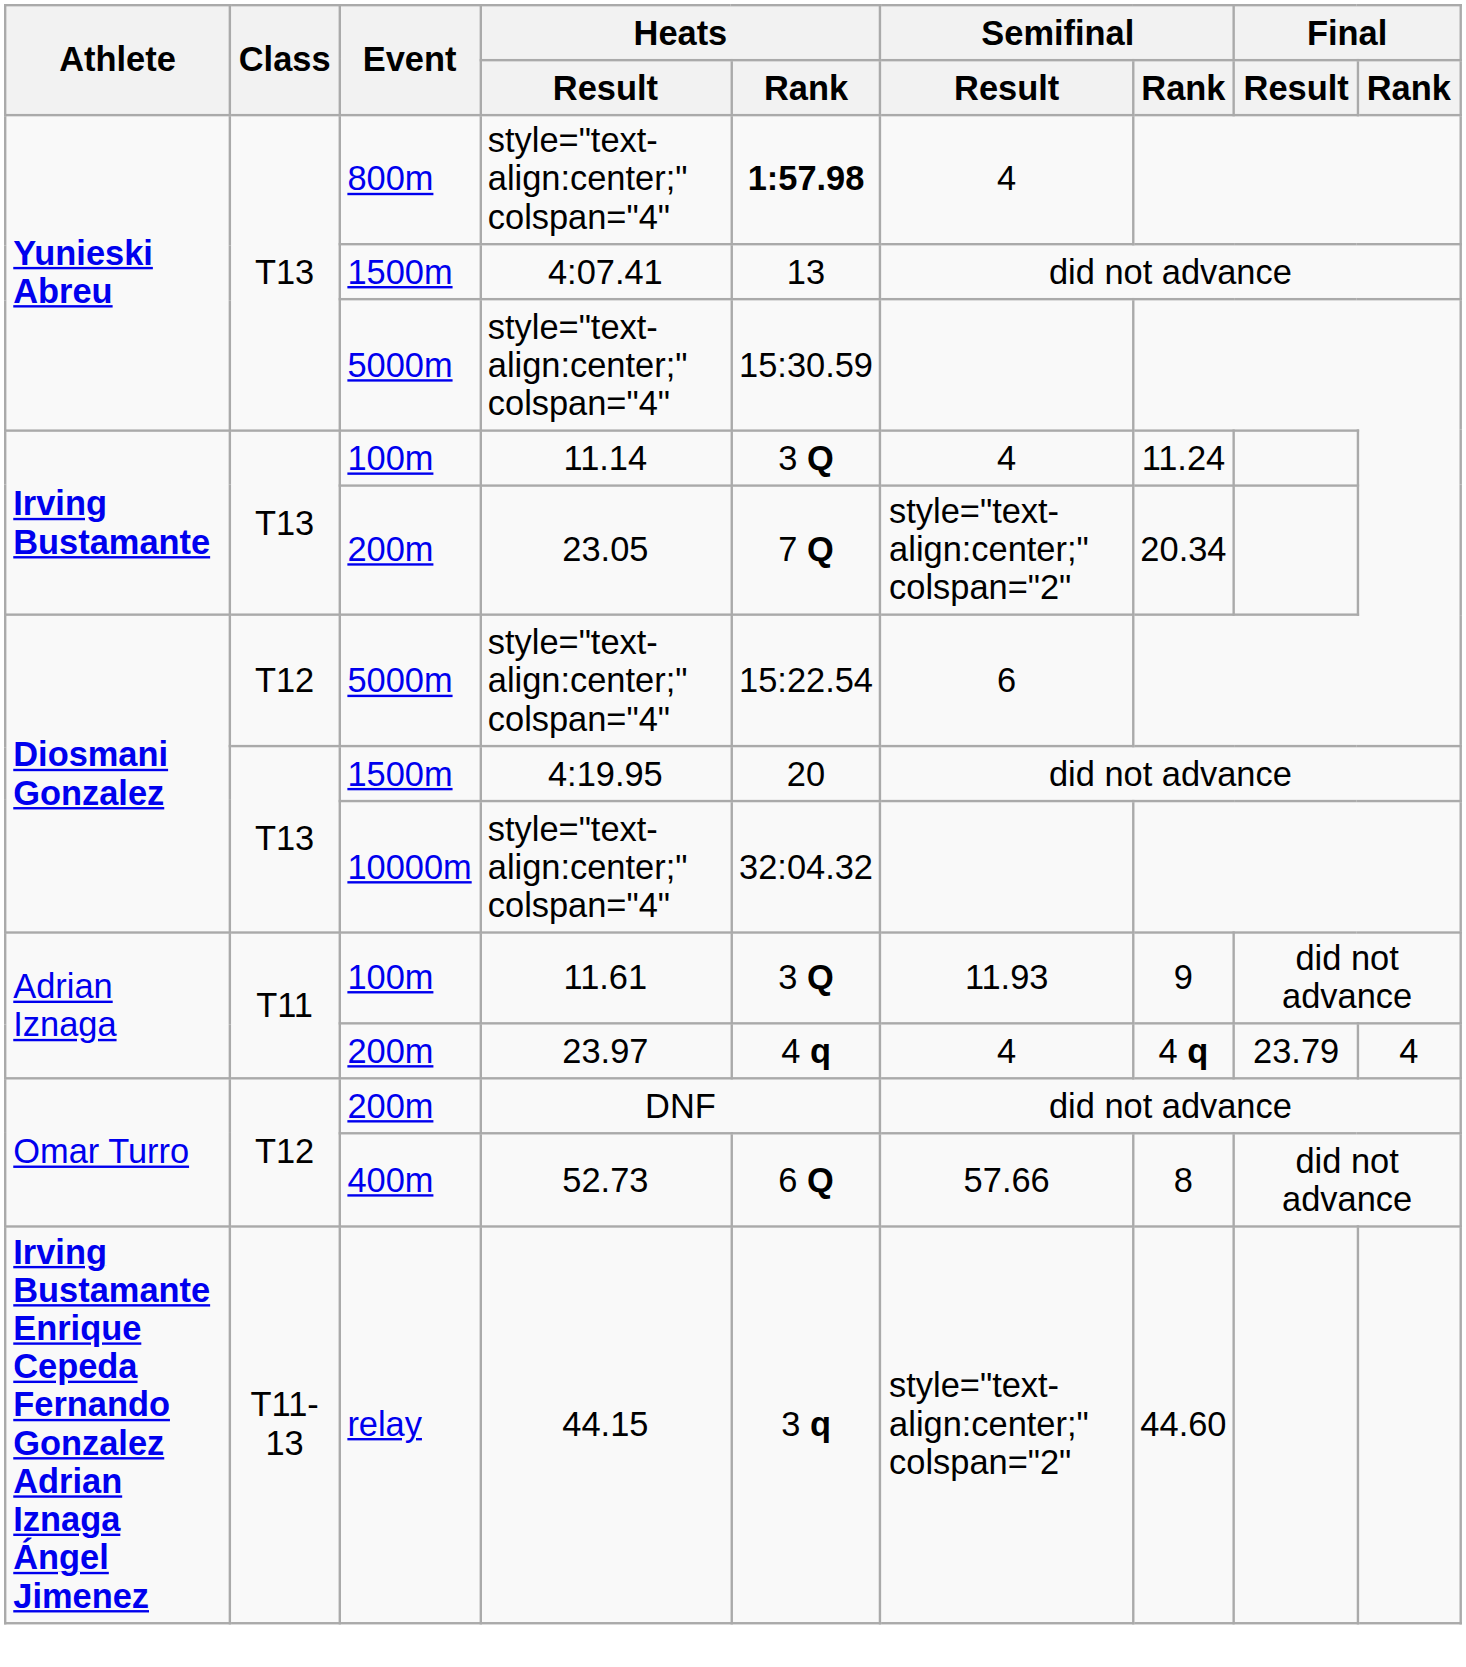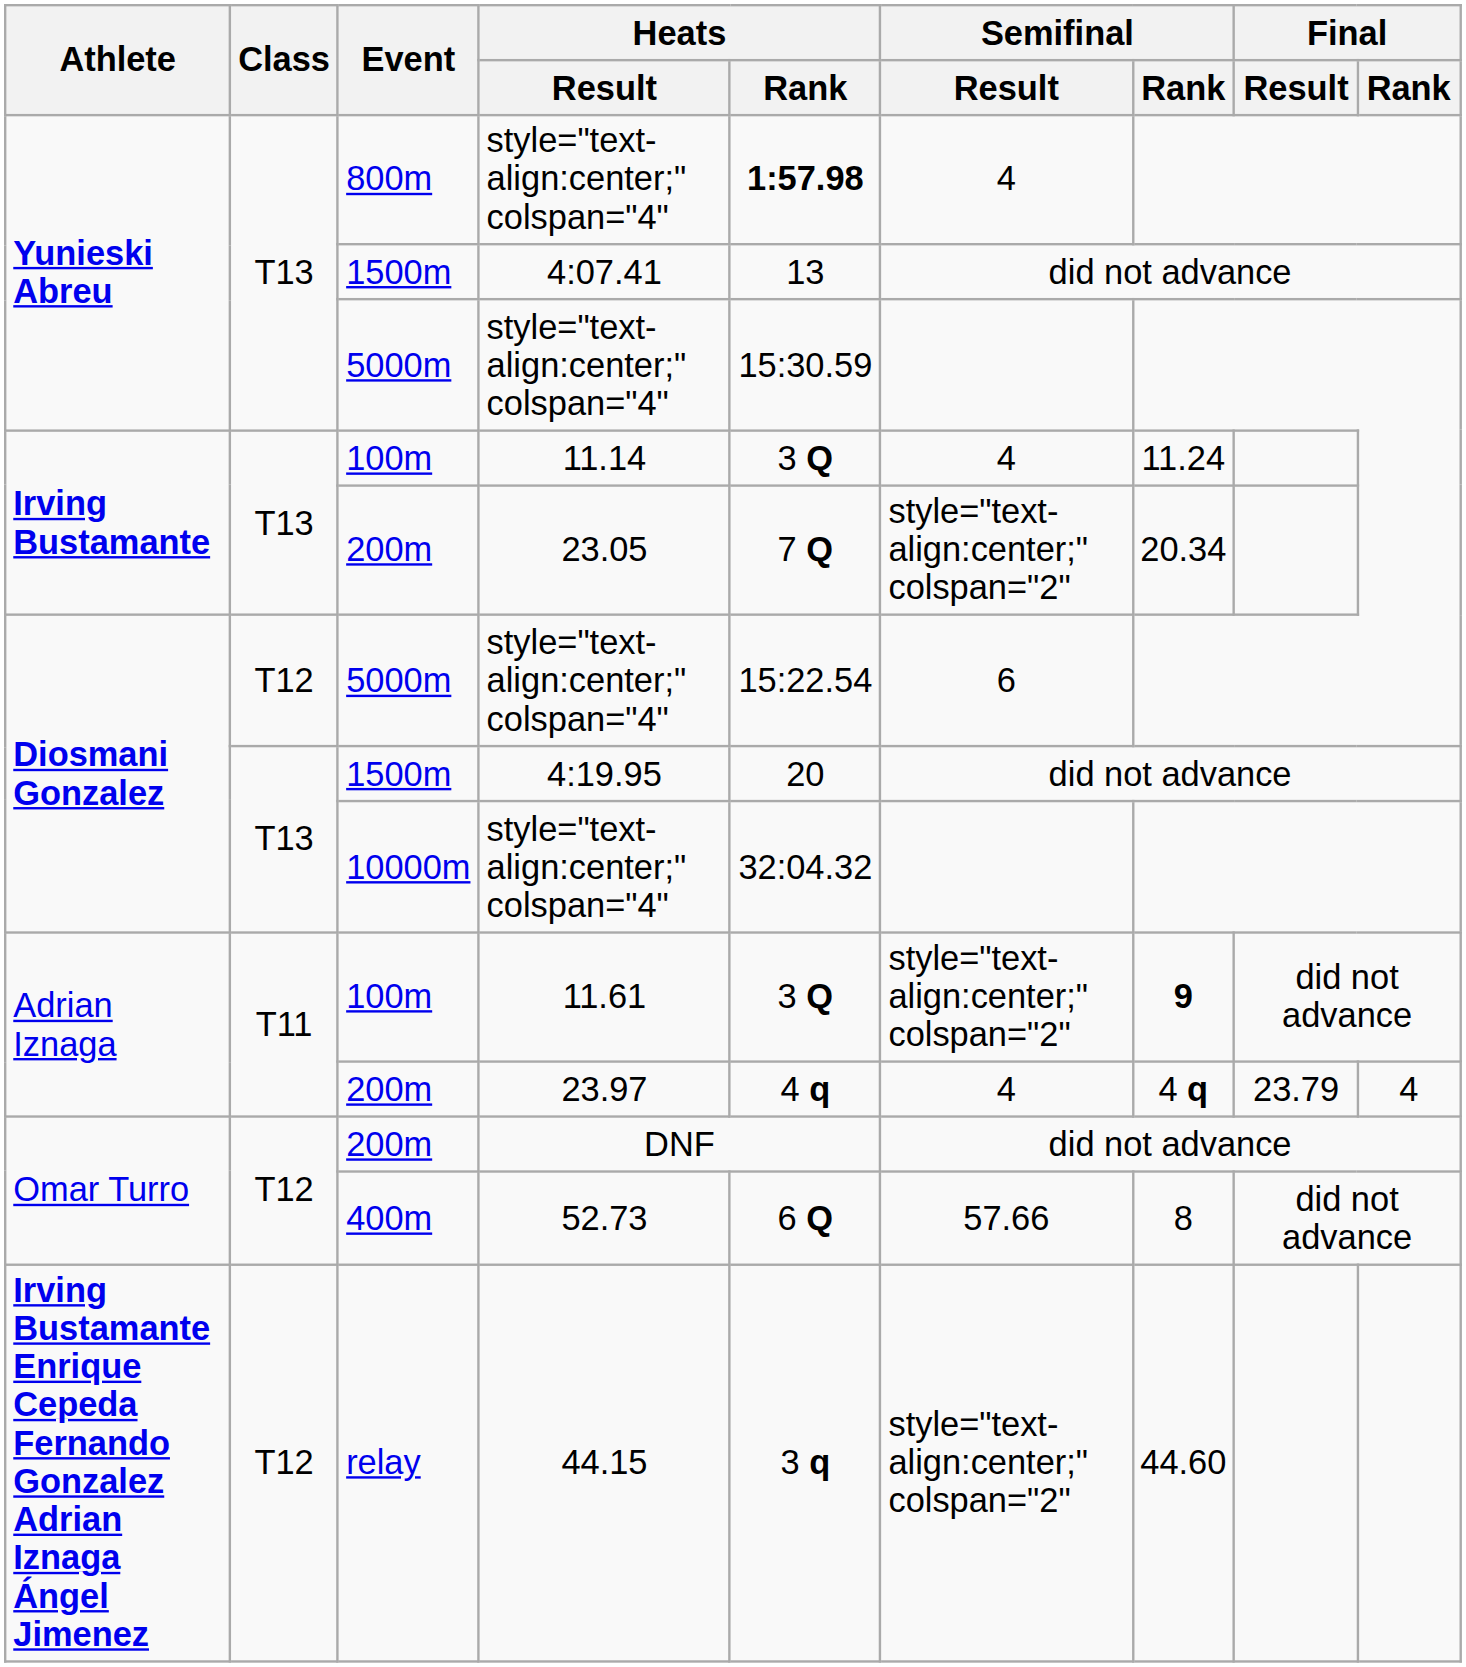(1007, 978) 11.93 -> (988, 997) style="text-align:center;" colspan="2"
(1183, 978) normal -> (1183, 997) bold
(285, 1425) T11-13 -> (284, 1463) T12
